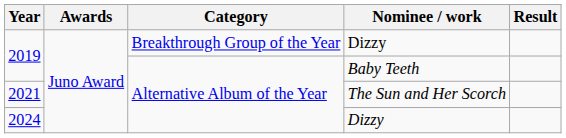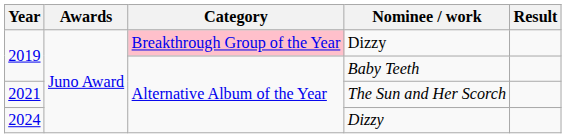(236, 42) no background -> (236, 42) pink background
